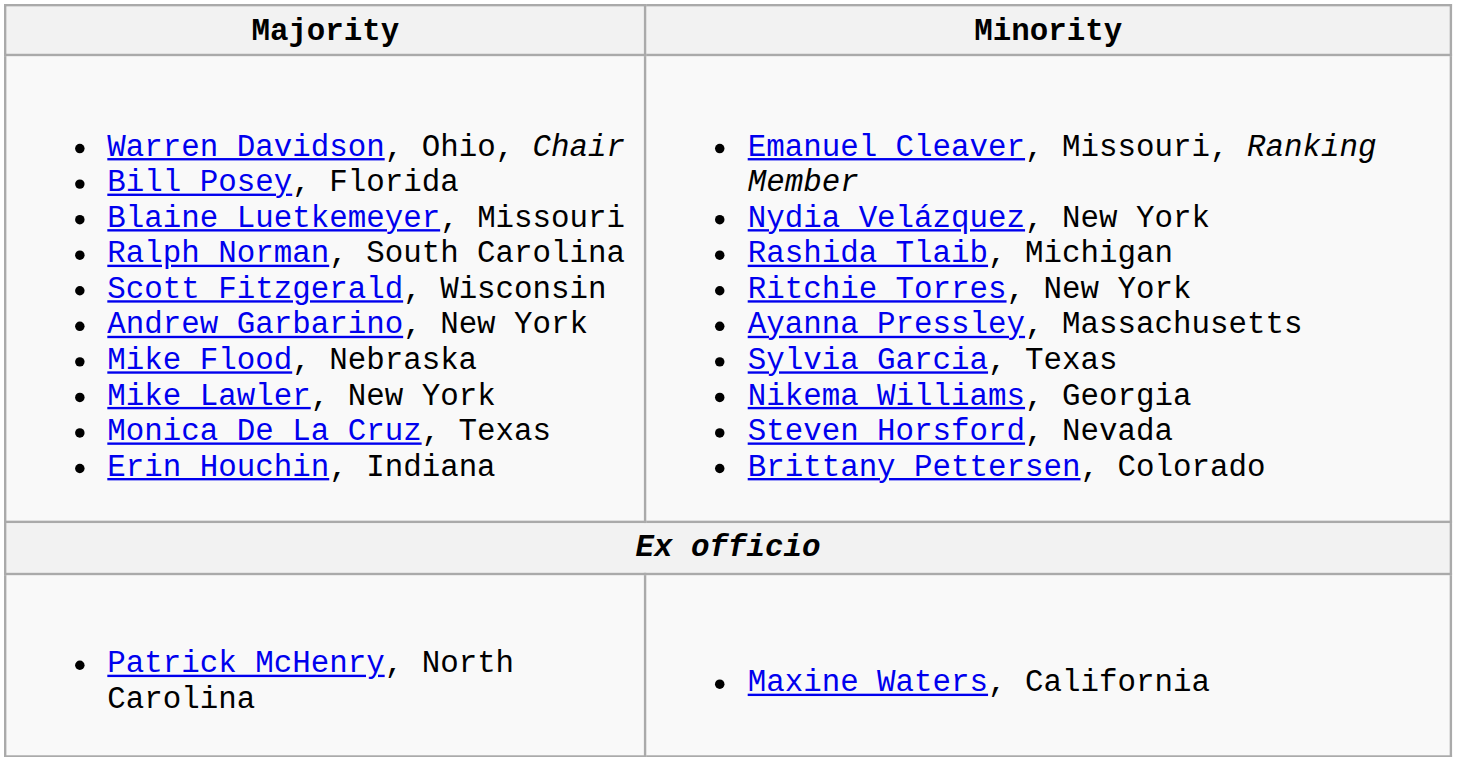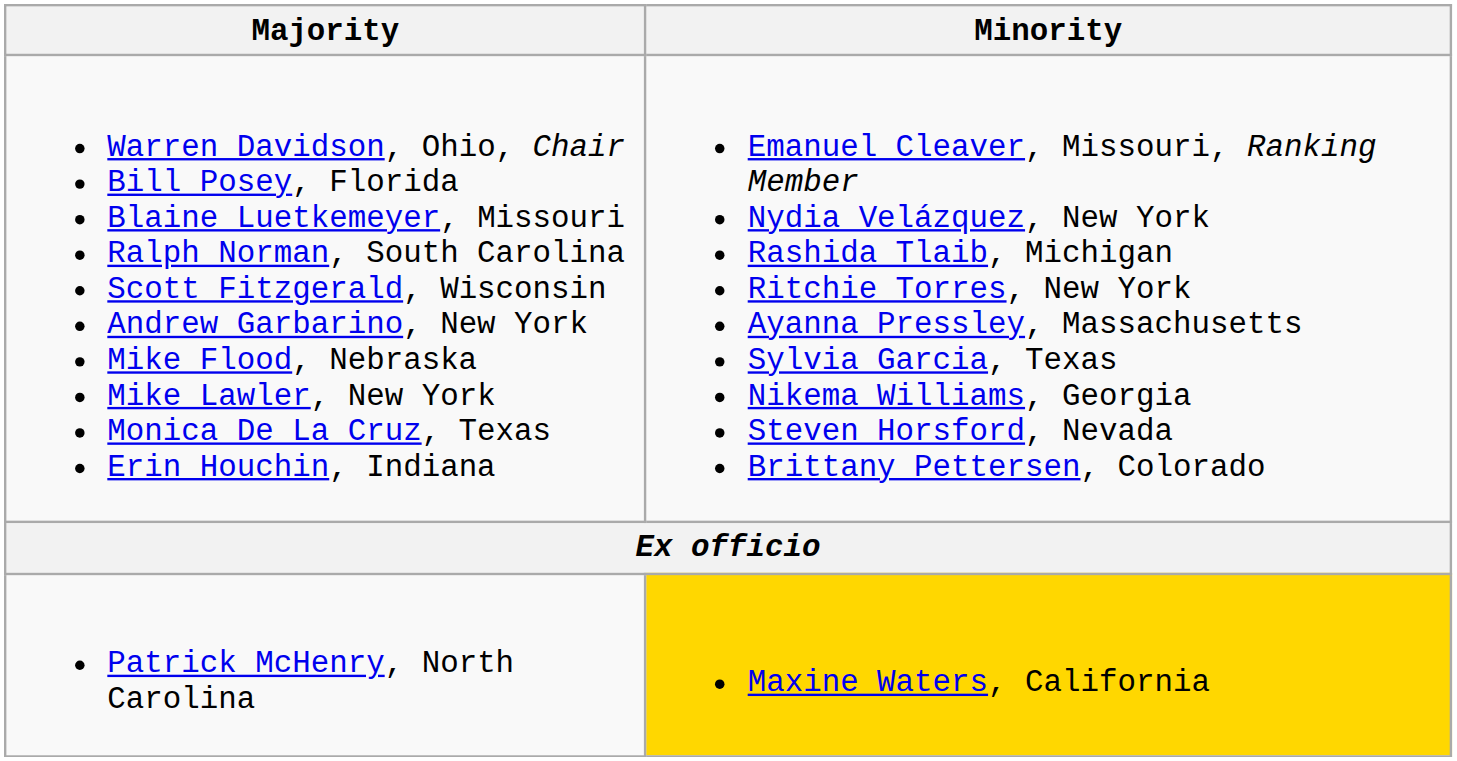(1048, 682) no background -> (1048, 682) gold background
